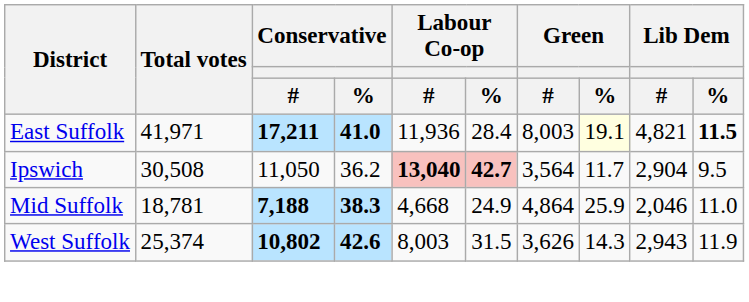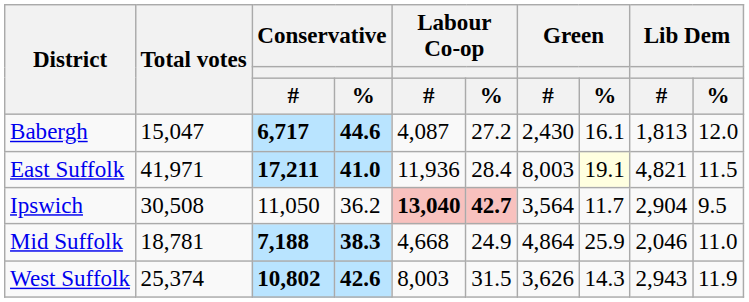+ row: (49, 132)
(717, 132) bold -> (718, 168) normal
